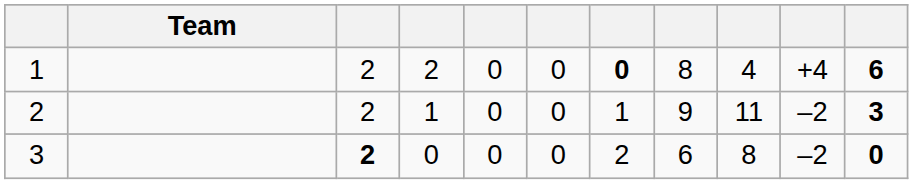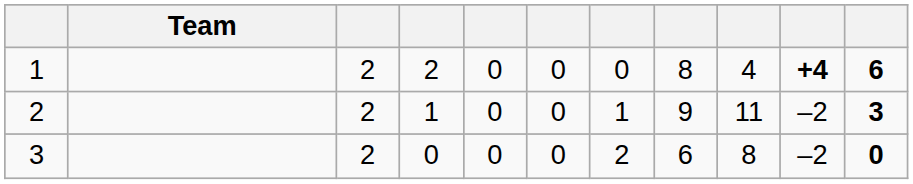(622, 69) bold -> (622, 69) normal
(812, 69) normal -> (812, 69) bold
(368, 155) bold -> (368, 155) normal
